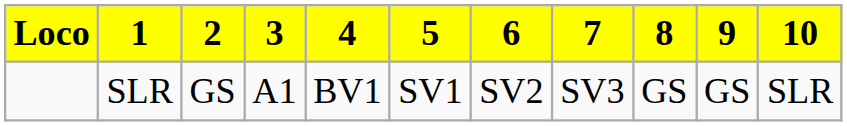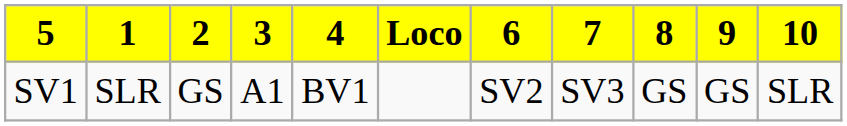columns swapped: (52, 33) <-> (430, 33)
